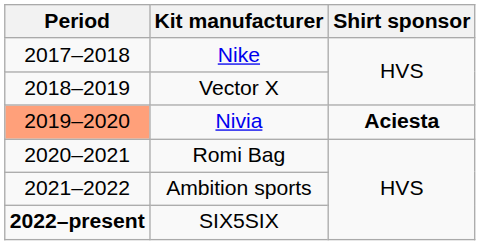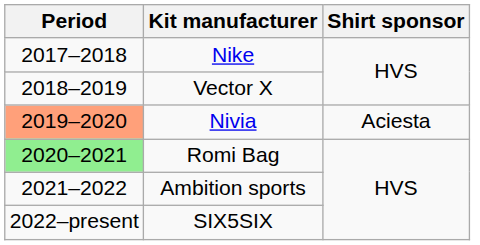(402, 121) bold -> (396, 121) normal
(77, 155) no background -> (74, 155) lightgreen background
(77, 222) bold -> (74, 222) normal
